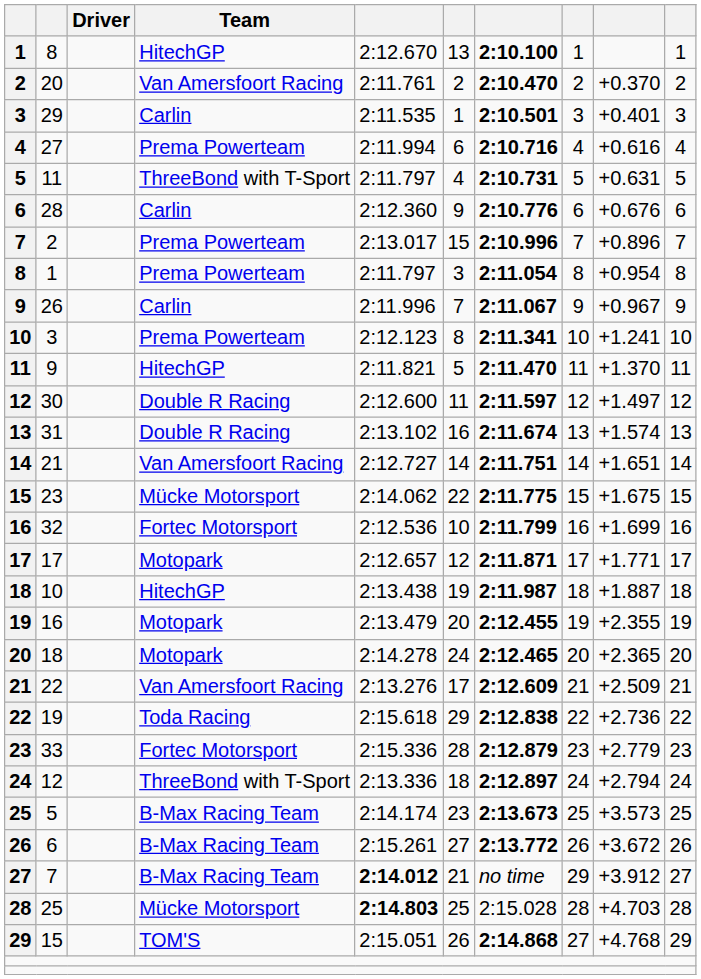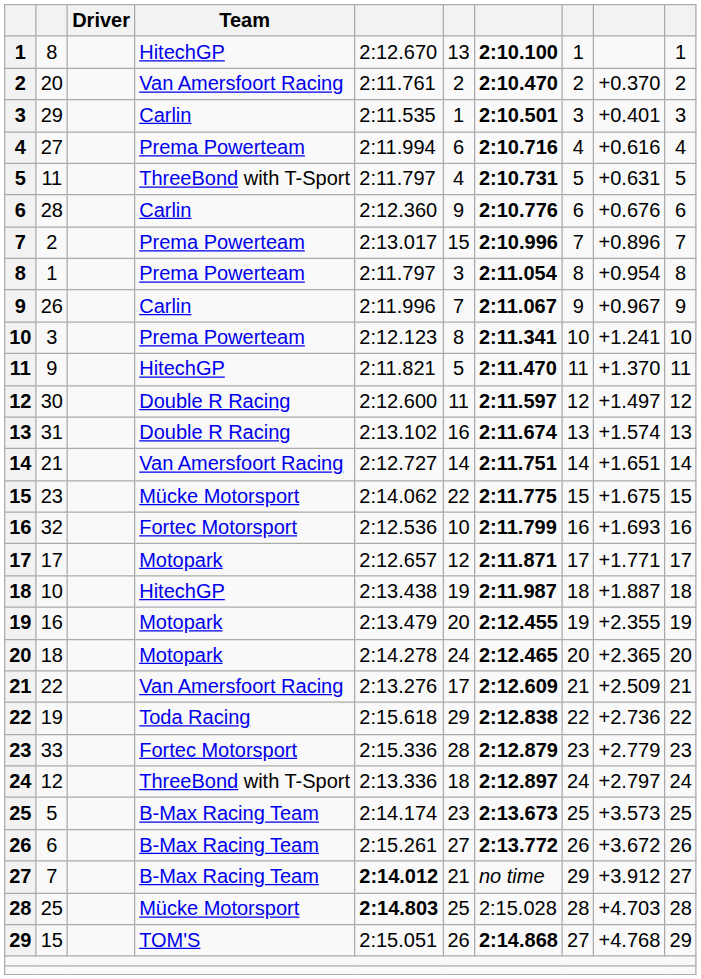(629, 527) +1.699 -> (629, 527) +1.693
(629, 781) +2.794 -> (629, 781) +2.797
